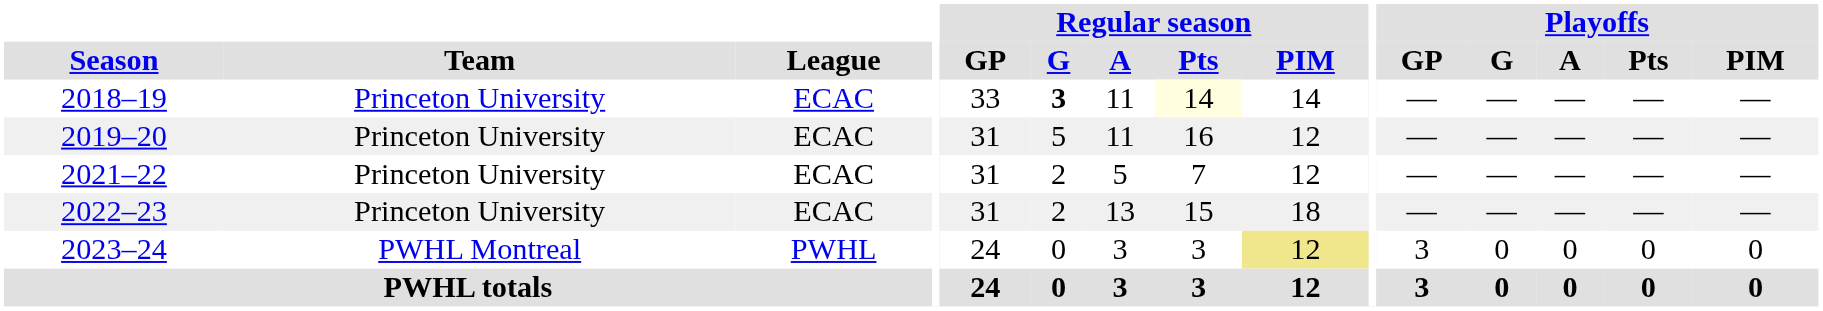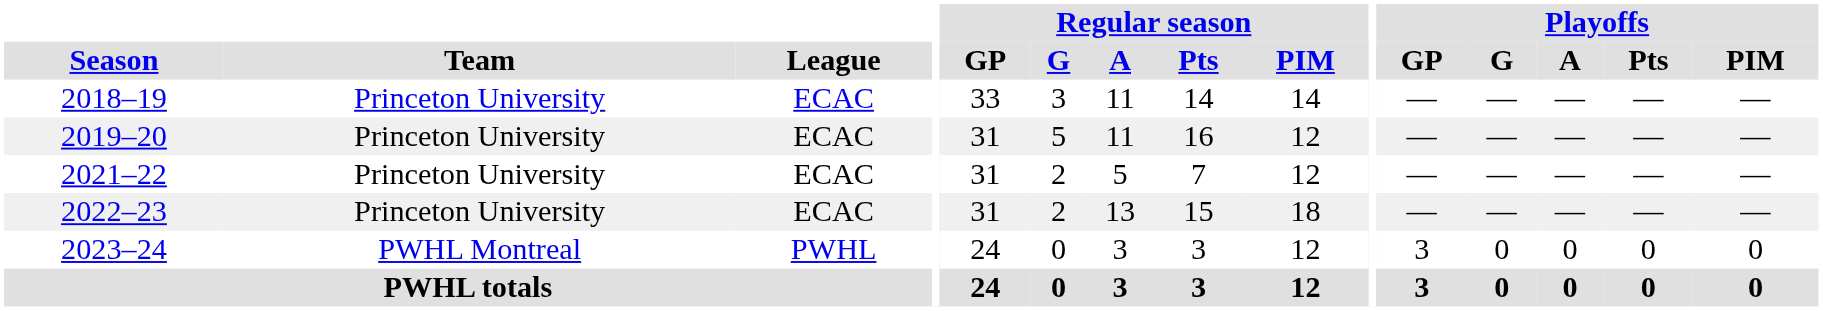(1059, 98) bold -> (1059, 98) normal
(1198, 98) lightyellow background -> (1198, 98) no background
(1305, 249) khaki background -> (1305, 249) no background
